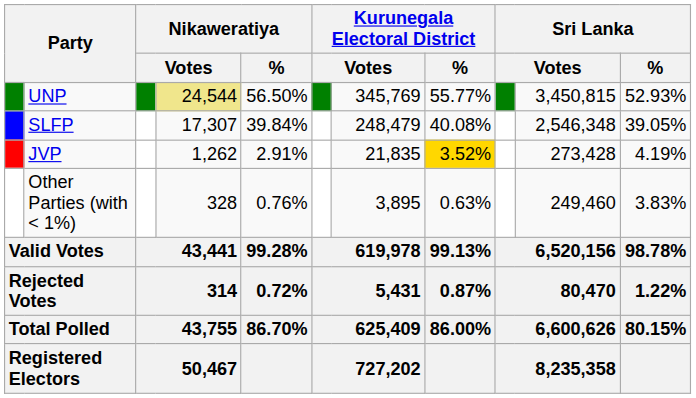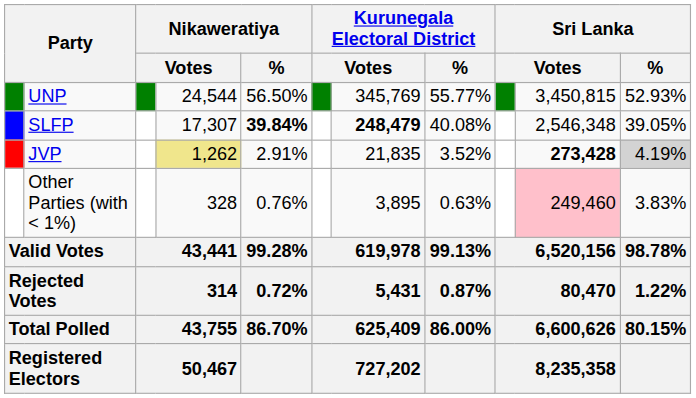(209, 96) khaki background -> (209, 96) no background
(277, 125) normal -> (277, 125) bold
(388, 125) normal -> (388, 125) bold
(214, 153) no background -> (214, 153) khaki background
(465, 153) gold background -> (465, 153) no background
(583, 153) normal -> (583, 153) bold
(661, 153) no background -> (661, 153) lightgrey background
(583, 202) no background -> (583, 202) pink background
